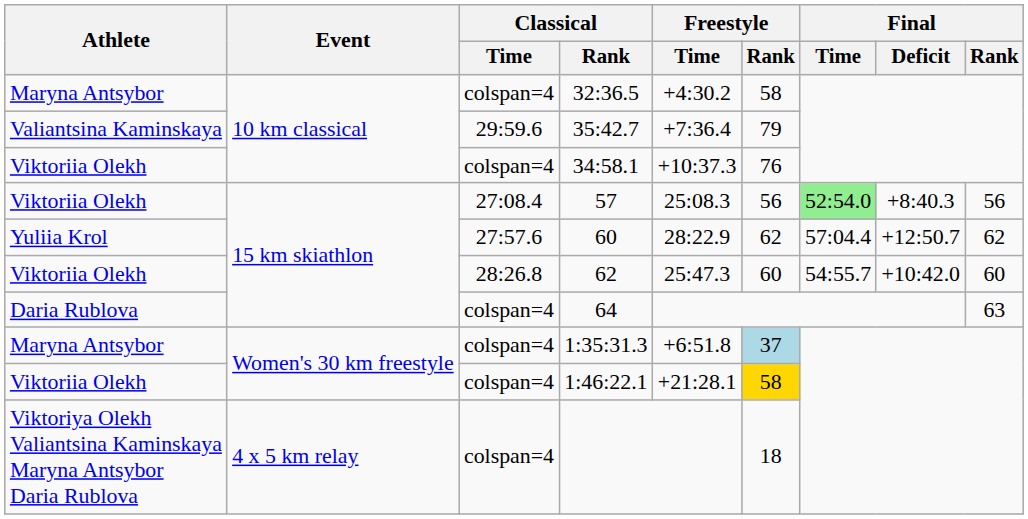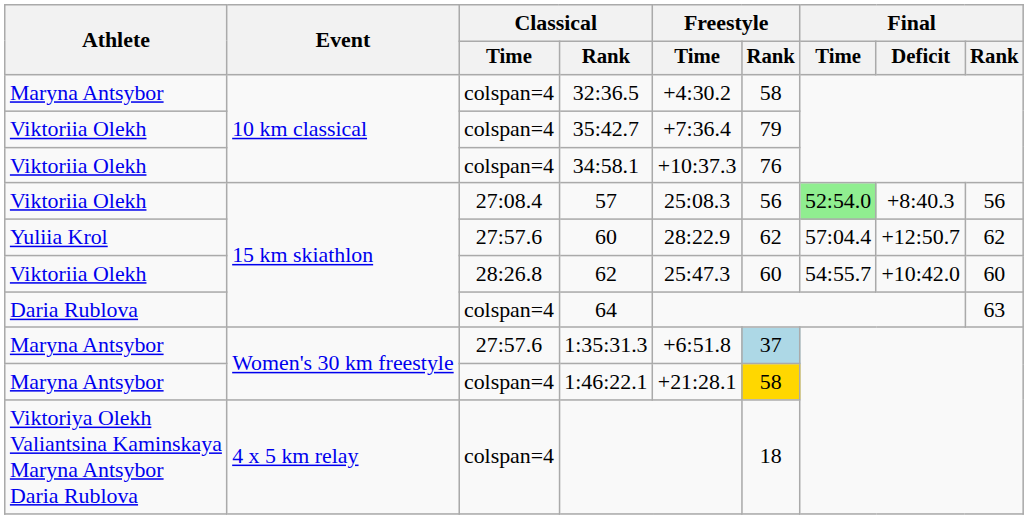(116, 129) Valiantsina Kaminskaya -> (78, 129) Viktoriia Olekh
(509, 129) 29:59.6 -> (509, 129) colspan=4
(509, 345) colspan=4 -> (509, 345) 27:57.6
(78, 381) Viktoriia Olekh -> (87, 381) Maryna Antsybor
